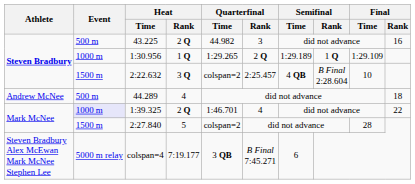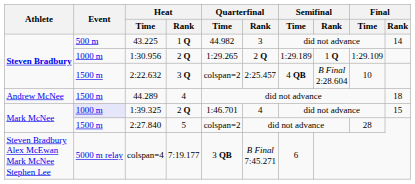(184, 41) 2 Q -> (184, 41) 1 Q
(398, 41) 16 -> (398, 41) 14
(184, 56) 1 Q -> (184, 56) 2 Q
(87, 96) 500 m -> (89, 96) 1500 m
(398, 111) 22 -> (398, 111) 15
